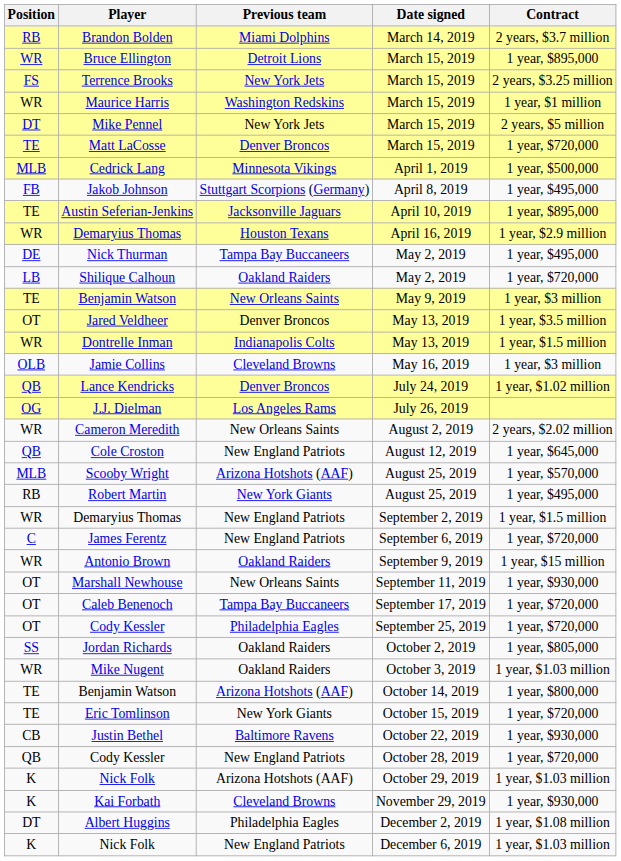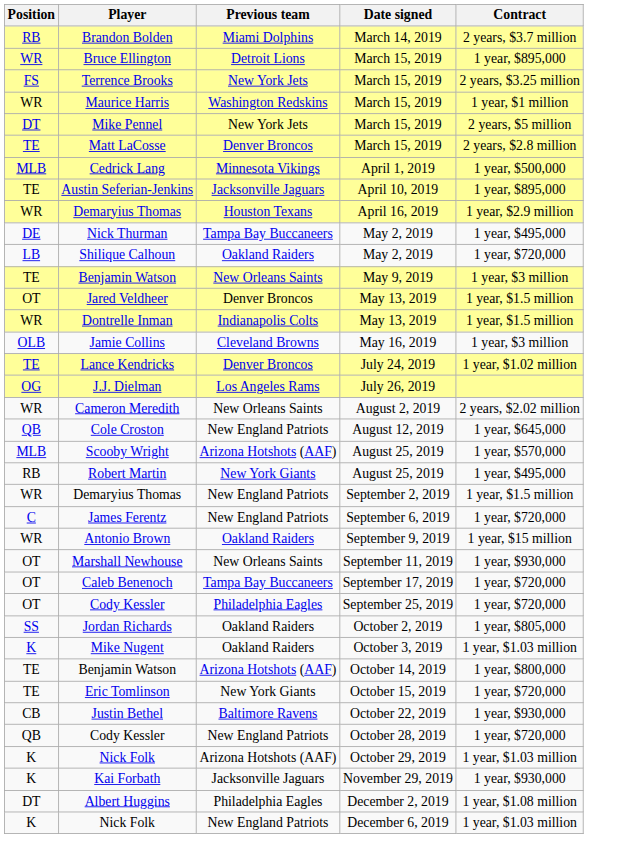(553, 146) 1 year, $720,000 -> (520, 146) 2 years, $2.8 million
- row: (127, 189)
(553, 320) 1 year, $3.5 million -> (520, 299) 1 year, $1.5 million
(31, 386) QB -> (31, 364) TE
(31, 670) WR -> (31, 648) K
(284, 801) Cleveland Browns -> (268, 779) Jacksonville Jaguars
